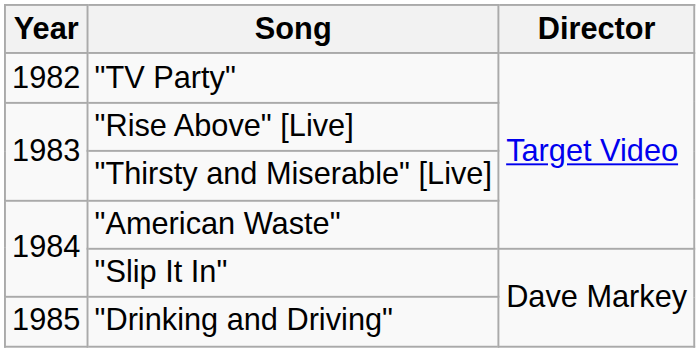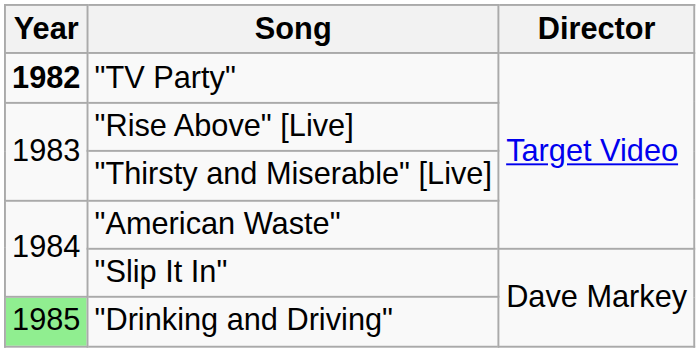(46, 77) normal -> (46, 77) bold
(46, 321) no background -> (46, 321) lightgreen background
